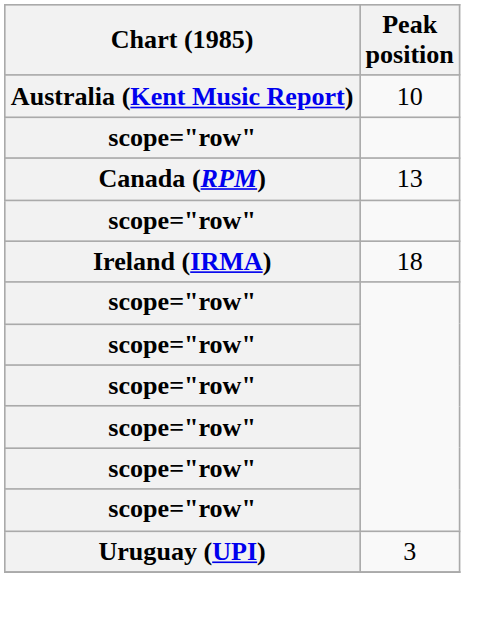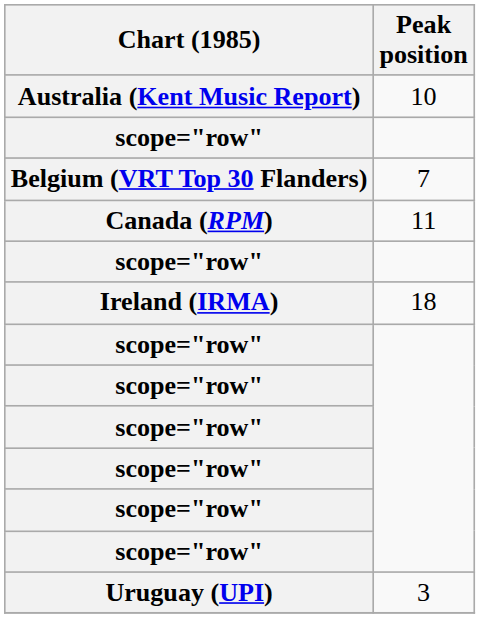+ row: (189, 178)
(410, 178) 13 -> (424, 219) 11
